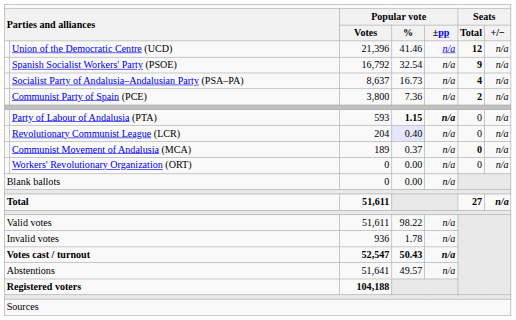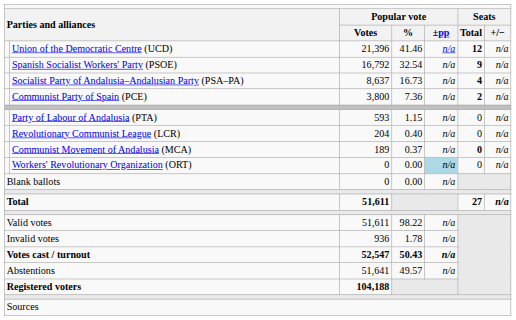(413, 117) bold -> (413, 117) normal
(449, 117) bold -> (449, 117) normal
(413, 133) lavender background -> (413, 133) no background
(449, 165) no background -> (449, 165) lightblue background
